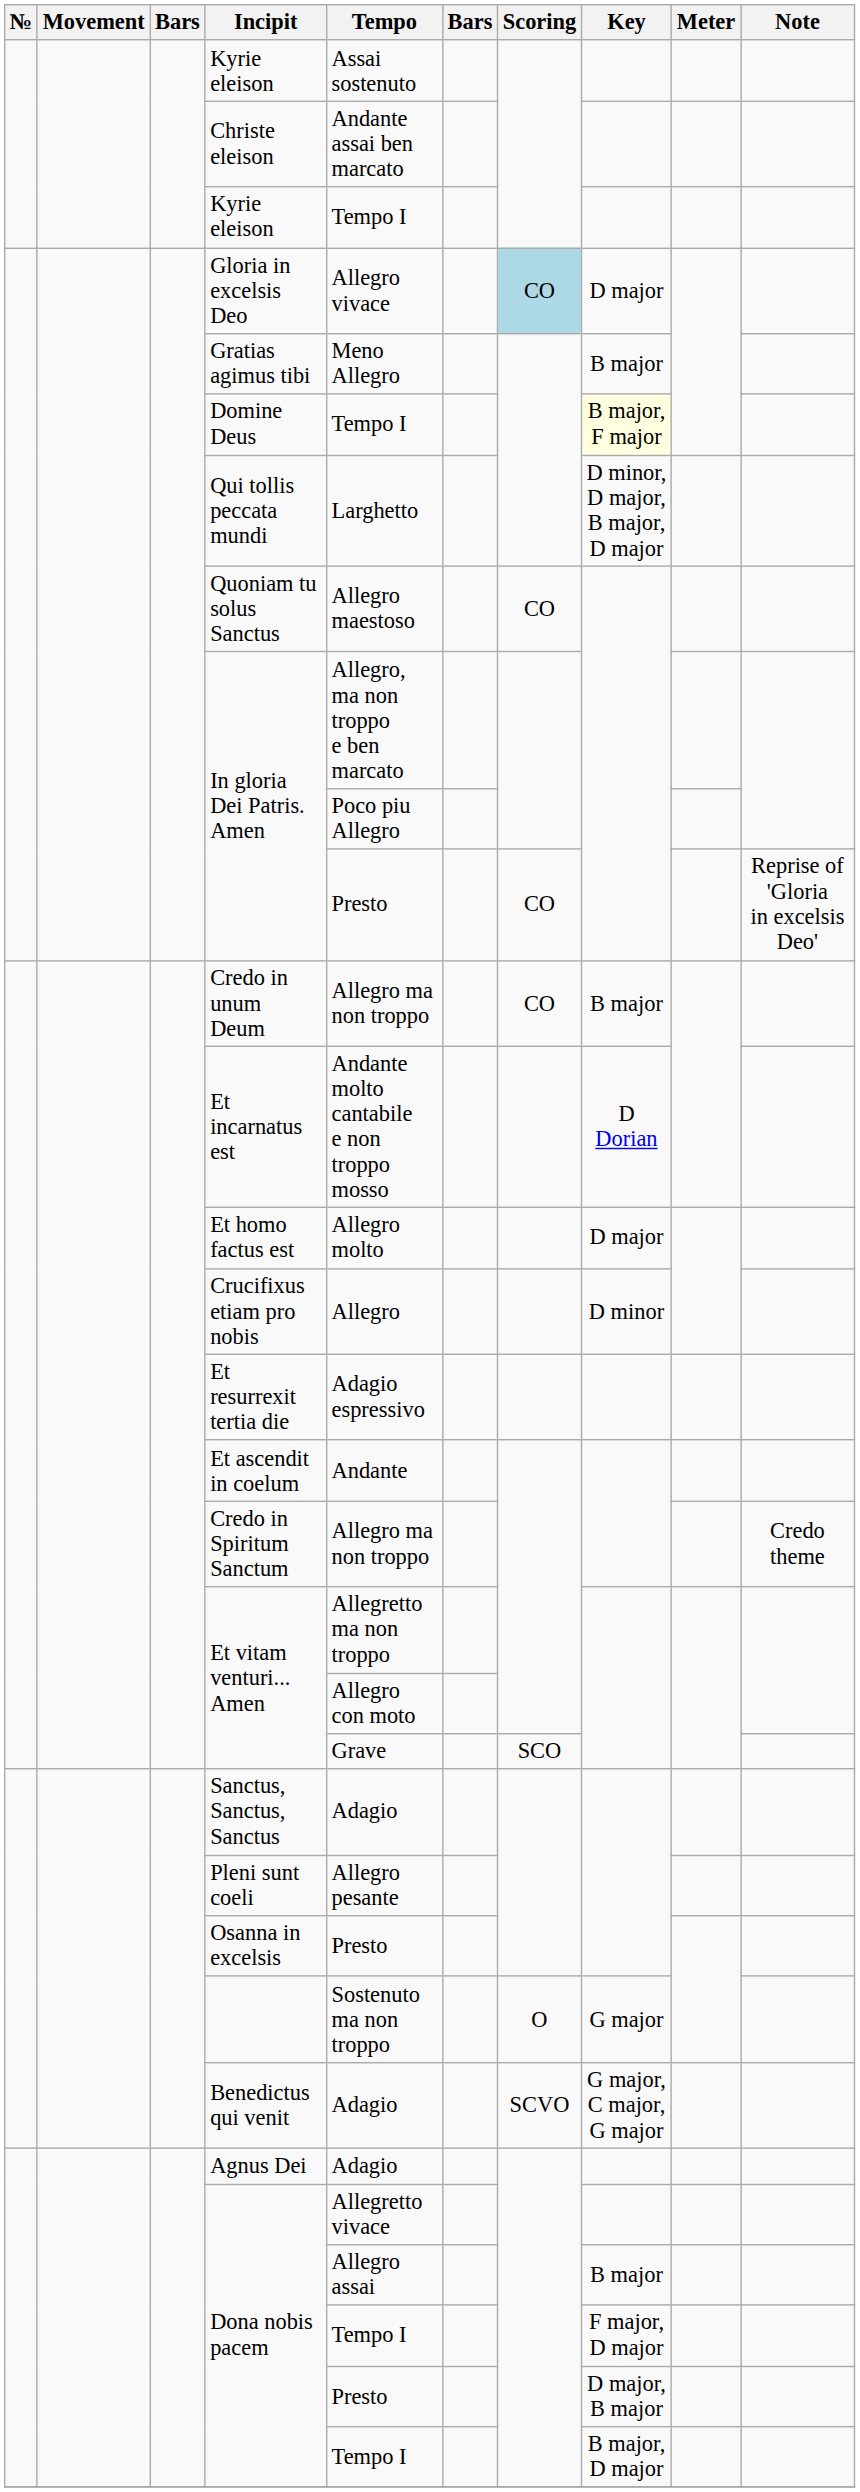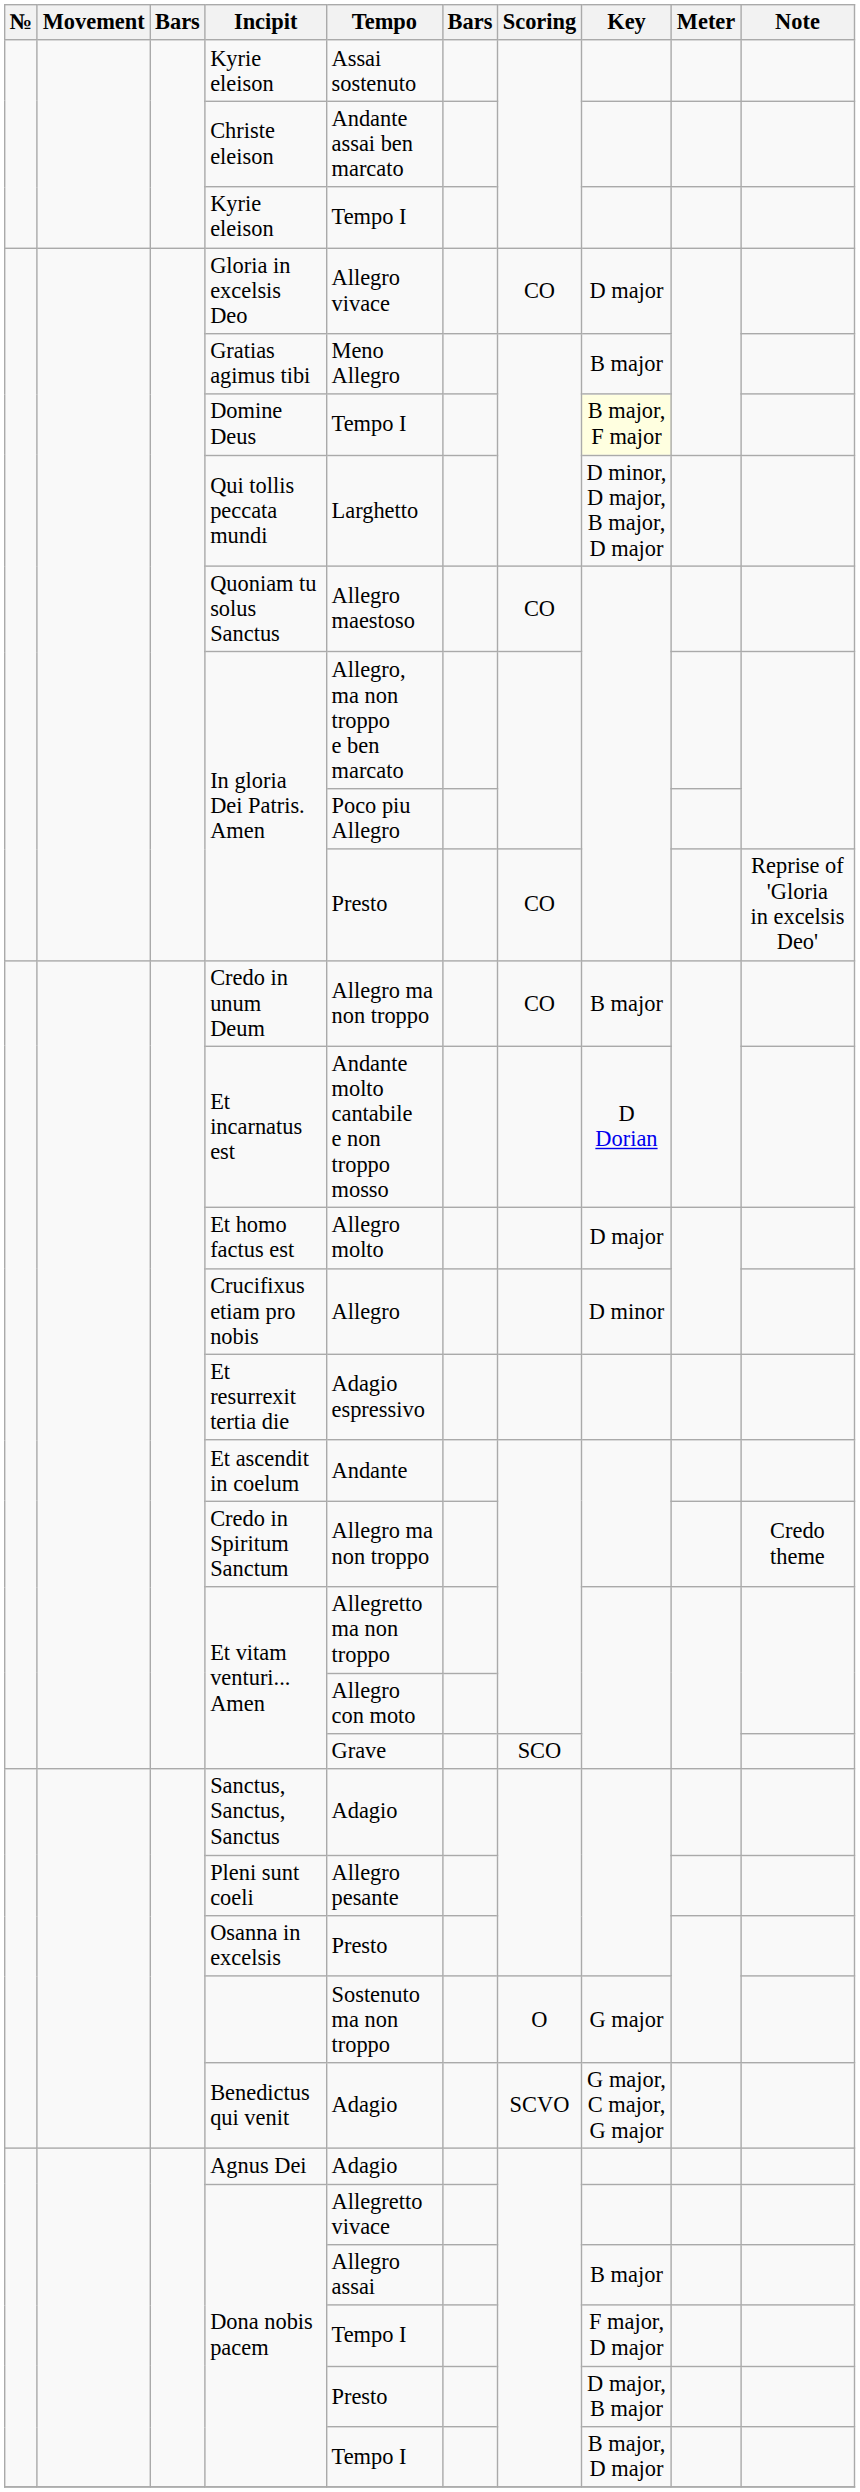(539, 290) lightblue background -> (539, 290) no background
